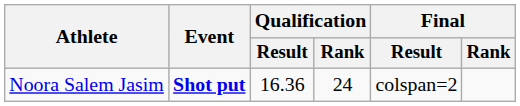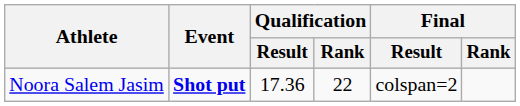(282, 85) 16.36 -> (282, 85) 17.36
(343, 85) 24 -> (343, 85) 22
